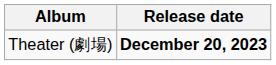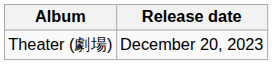(194, 44) bold -> (192, 44) normal
